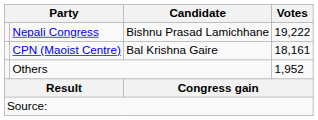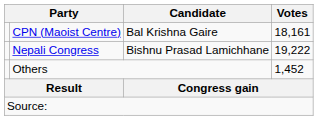rows swapped: (56, 32) <-> (67, 50)
(289, 69) 1,952 -> (289, 69) 1,452
